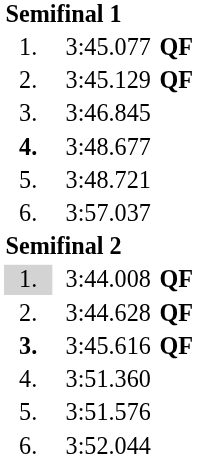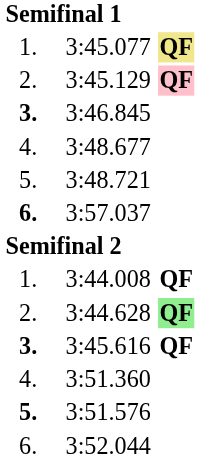(176, 47) no background -> (176, 47) khaki background
(176, 80) no background -> (176, 80) pink background
(28, 113) normal -> (28, 113) bold
(28, 146) bold -> (28, 146) normal
(28, 213) normal -> (28, 213) bold
(28, 279) lightgrey background -> (28, 279) no background
(176, 312) no background -> (176, 312) lightgreen background
(28, 412) normal -> (28, 412) bold
